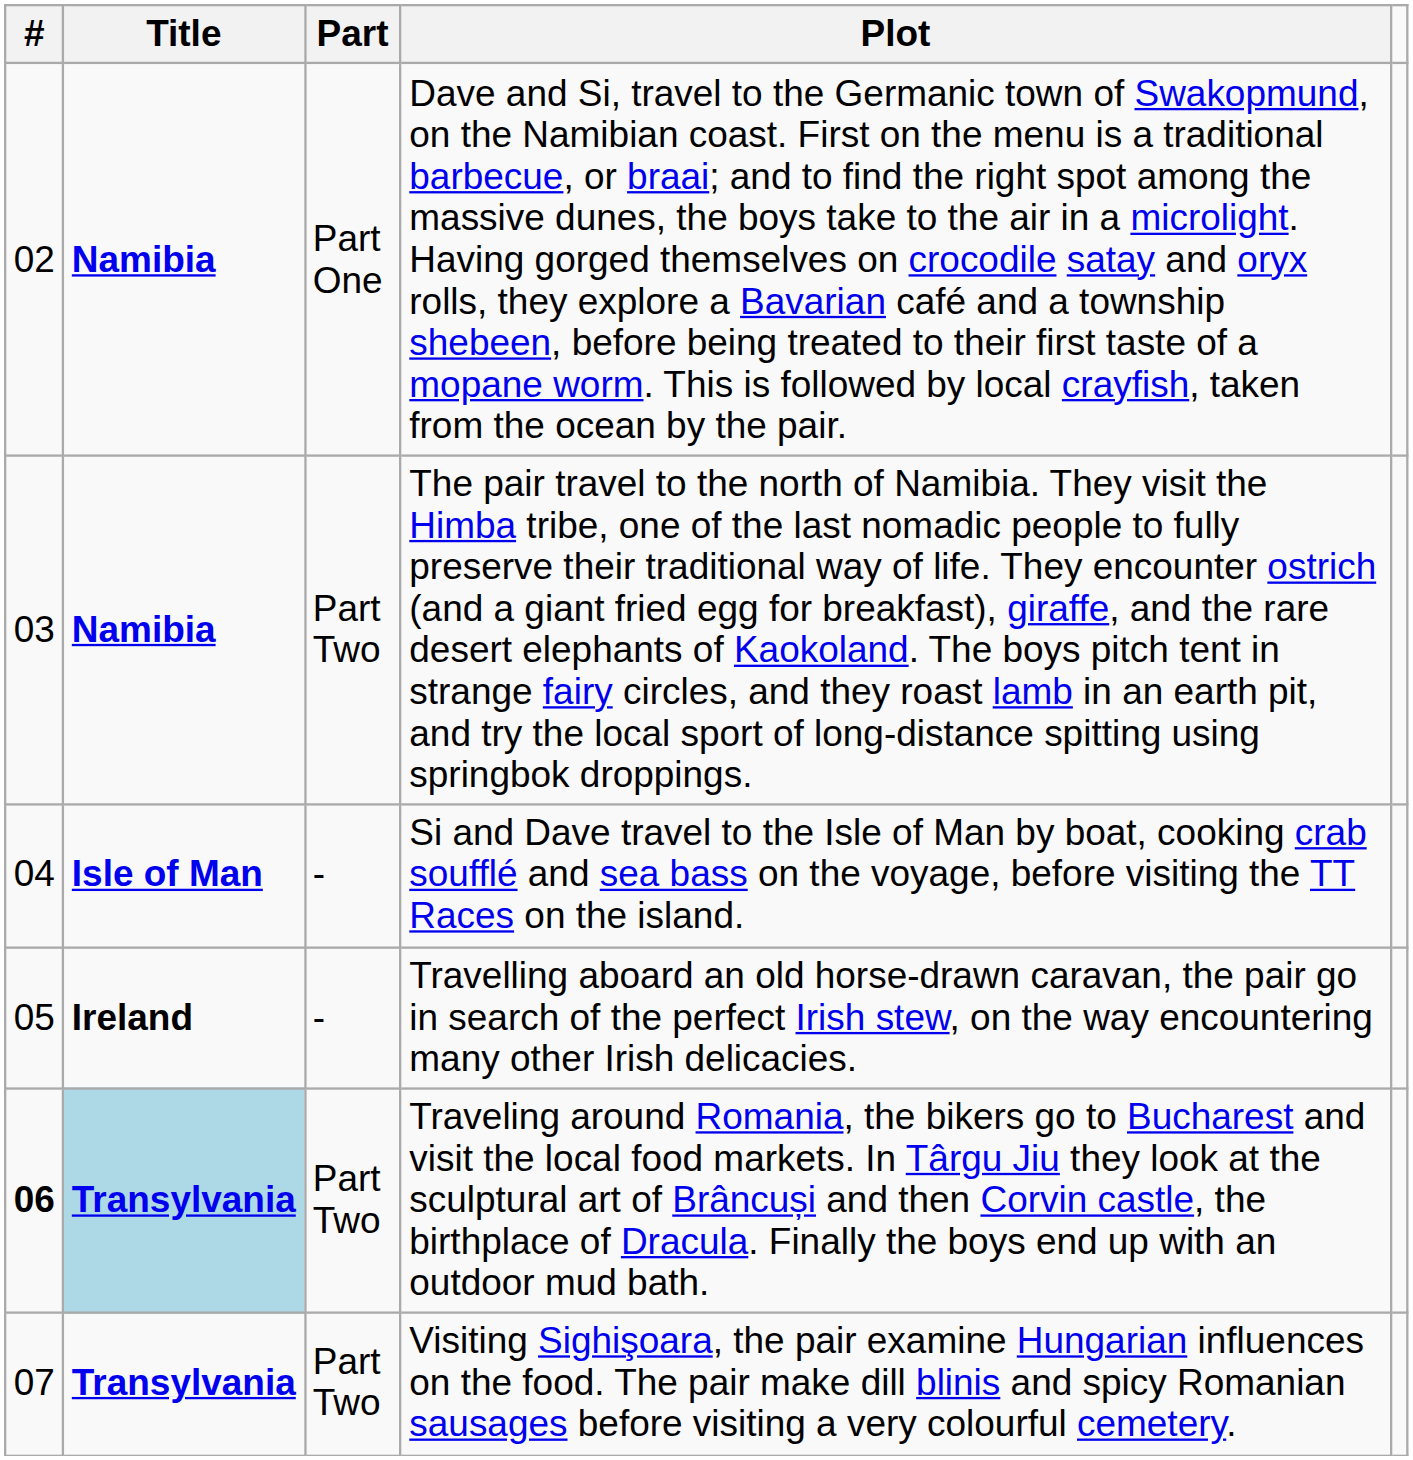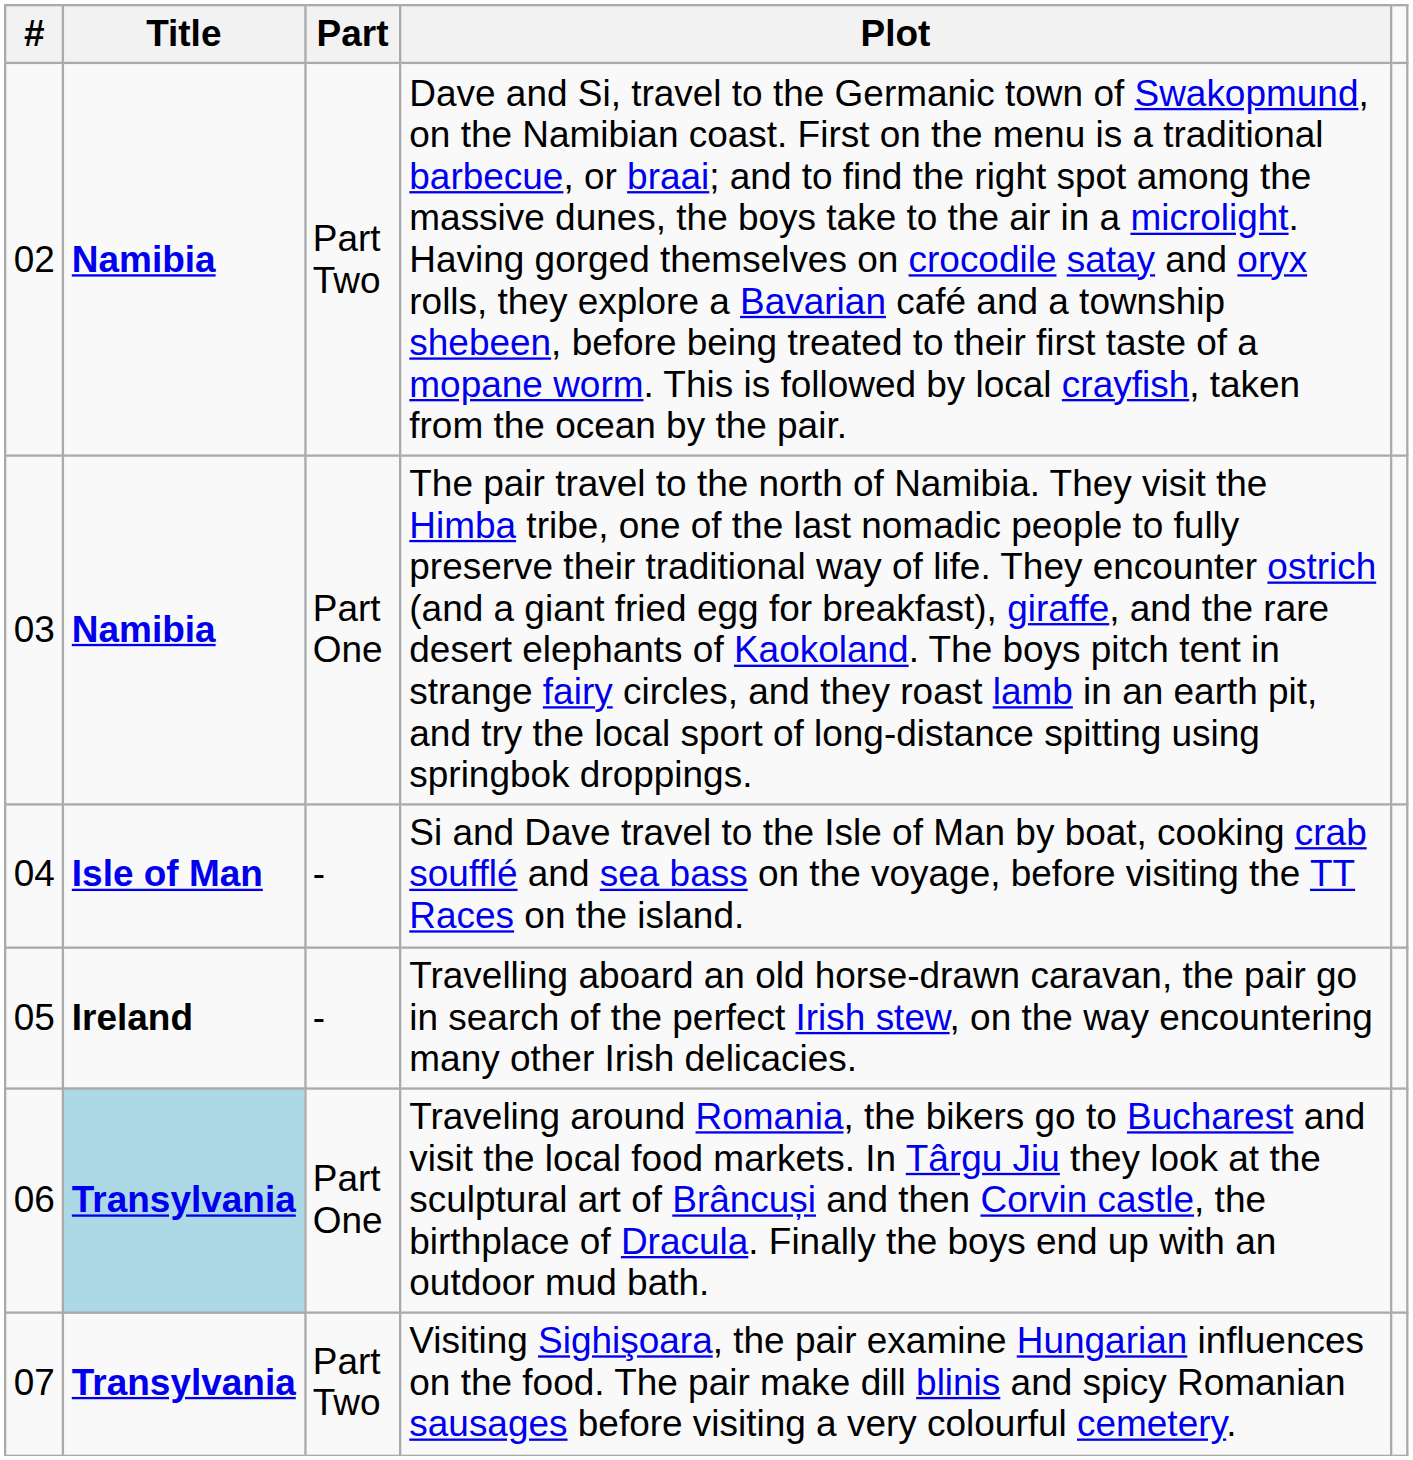(348, 258) Part One -> (347, 258) Part Two
(347, 629) Part Two -> (348, 629) Part One
(34, 1200) bold -> (34, 1200) normal
(347, 1200) Part Two -> (348, 1200) Part One
